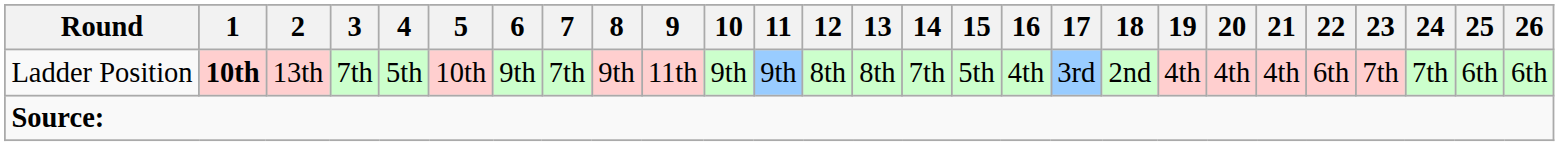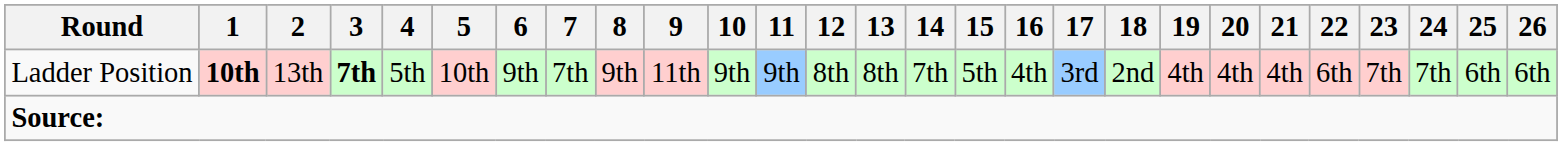(355, 72) normal -> (356, 72) bold
